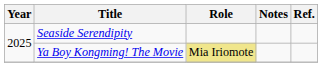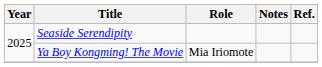(221, 52) khaki background -> (221, 52) no background
